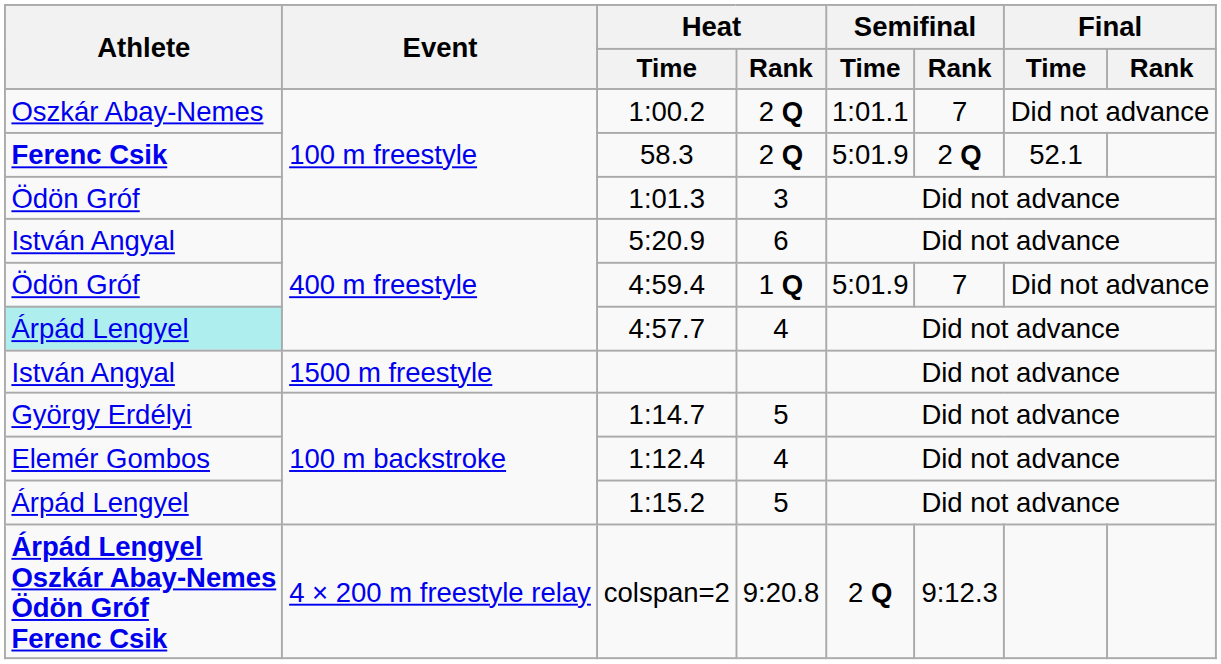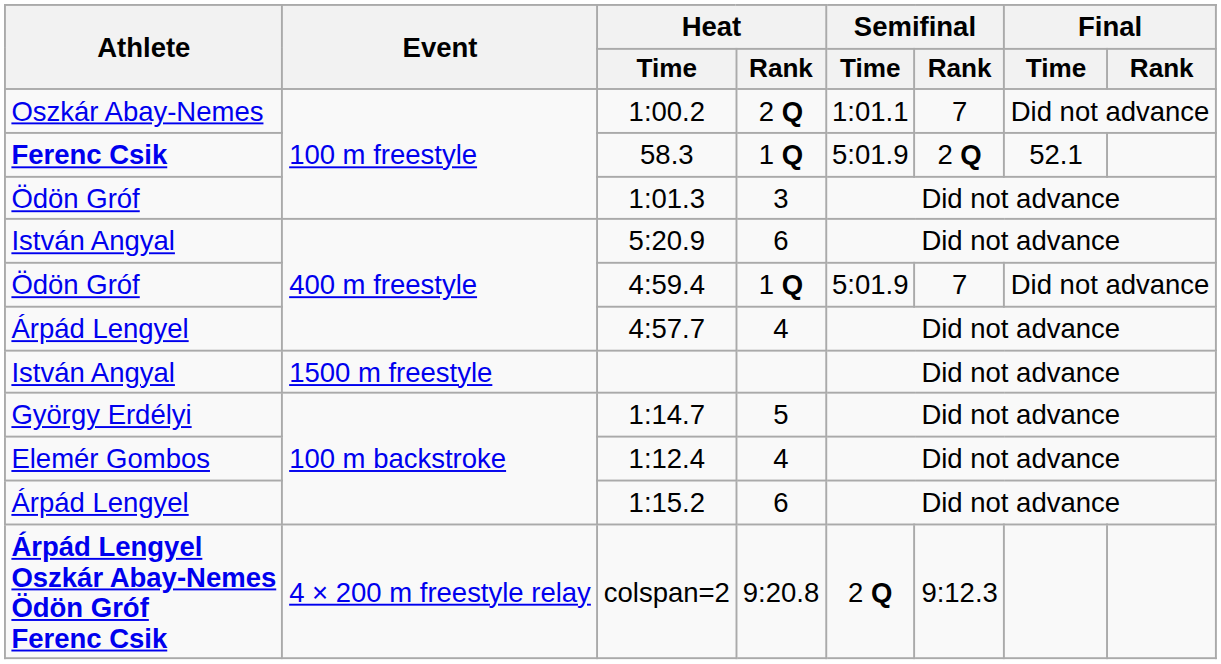(781, 155) 2 Q -> (781, 155) 1 Q
(100, 329) paleturquoise background -> (100, 329) no background
(781, 503) 5 -> (781, 503) 6
